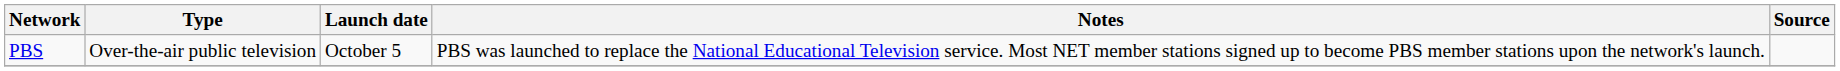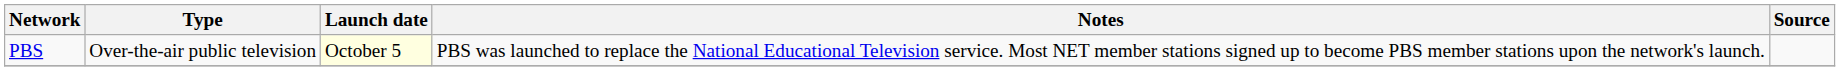(363, 50) no background -> (363, 50) lightyellow background
